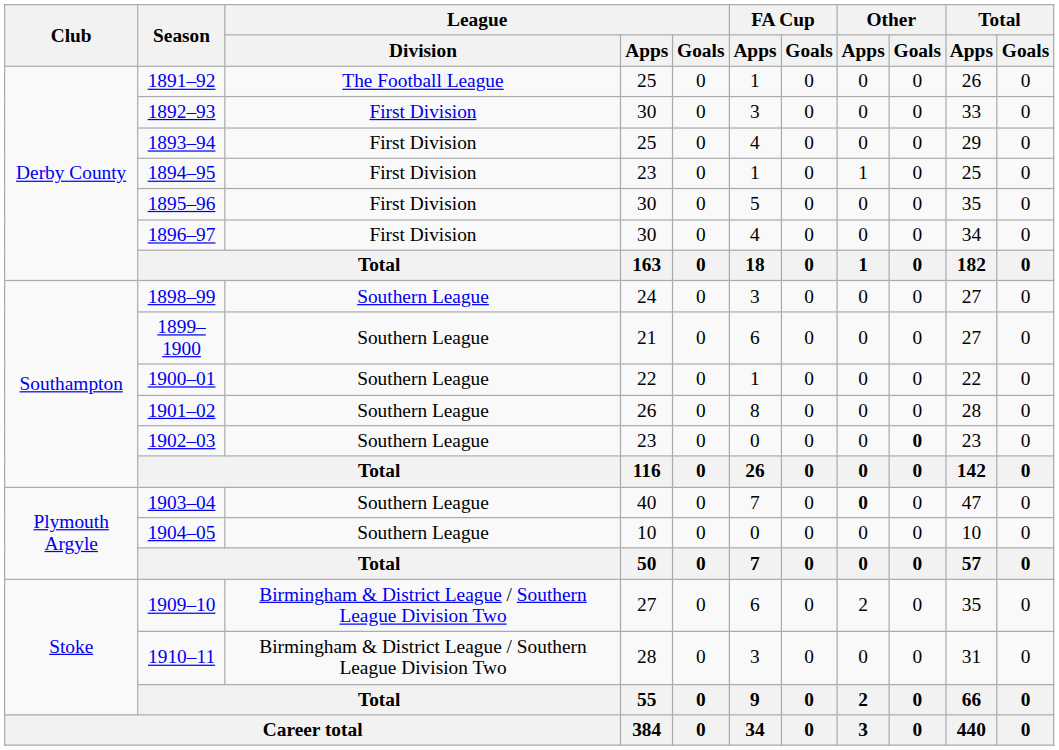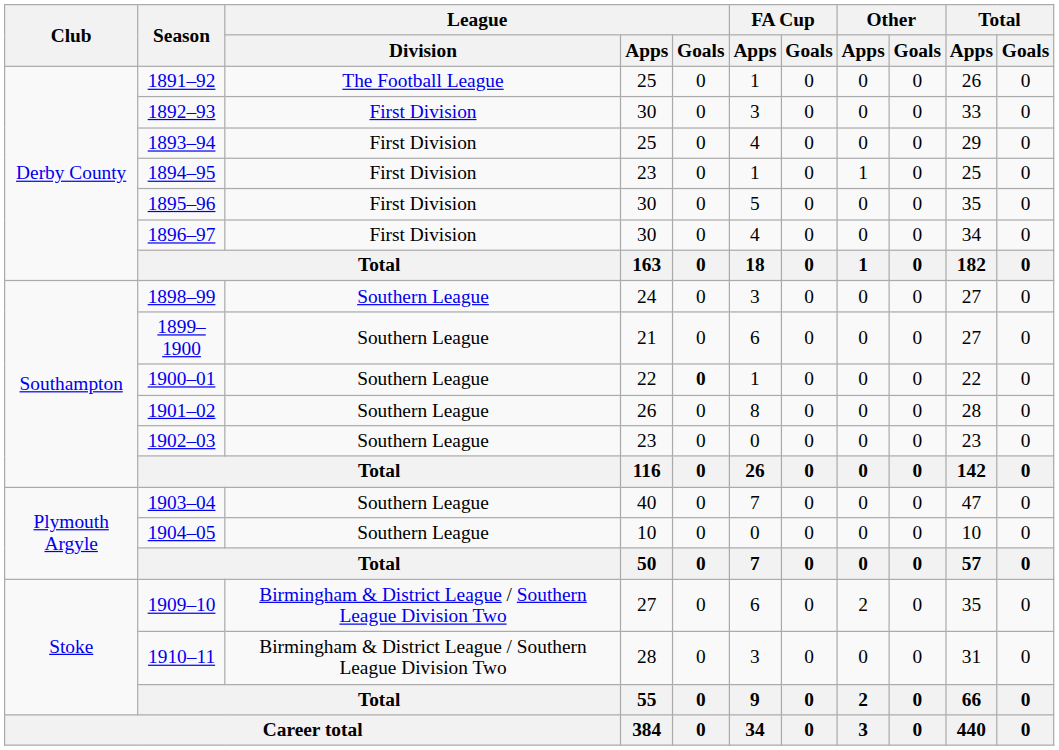(701, 379) normal -> (701, 379) bold
(917, 440) bold -> (917, 440) normal
(863, 502) bold -> (863, 502) normal
